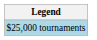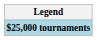(46, 28) normal -> (48, 28) bold
